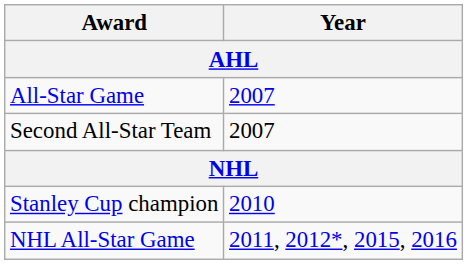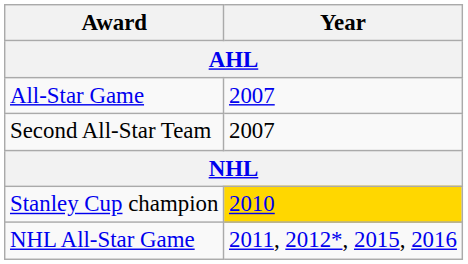(252, 204) no background -> (252, 204) gold background
